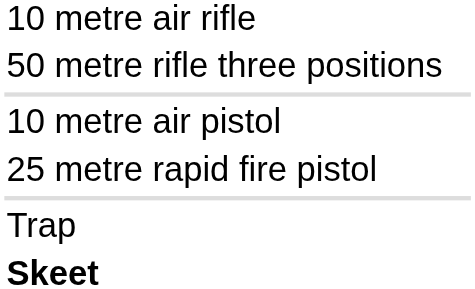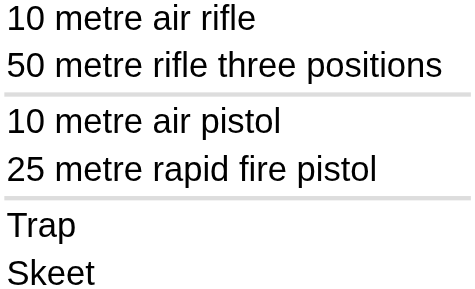(53, 273) bold -> (51, 273) normal
